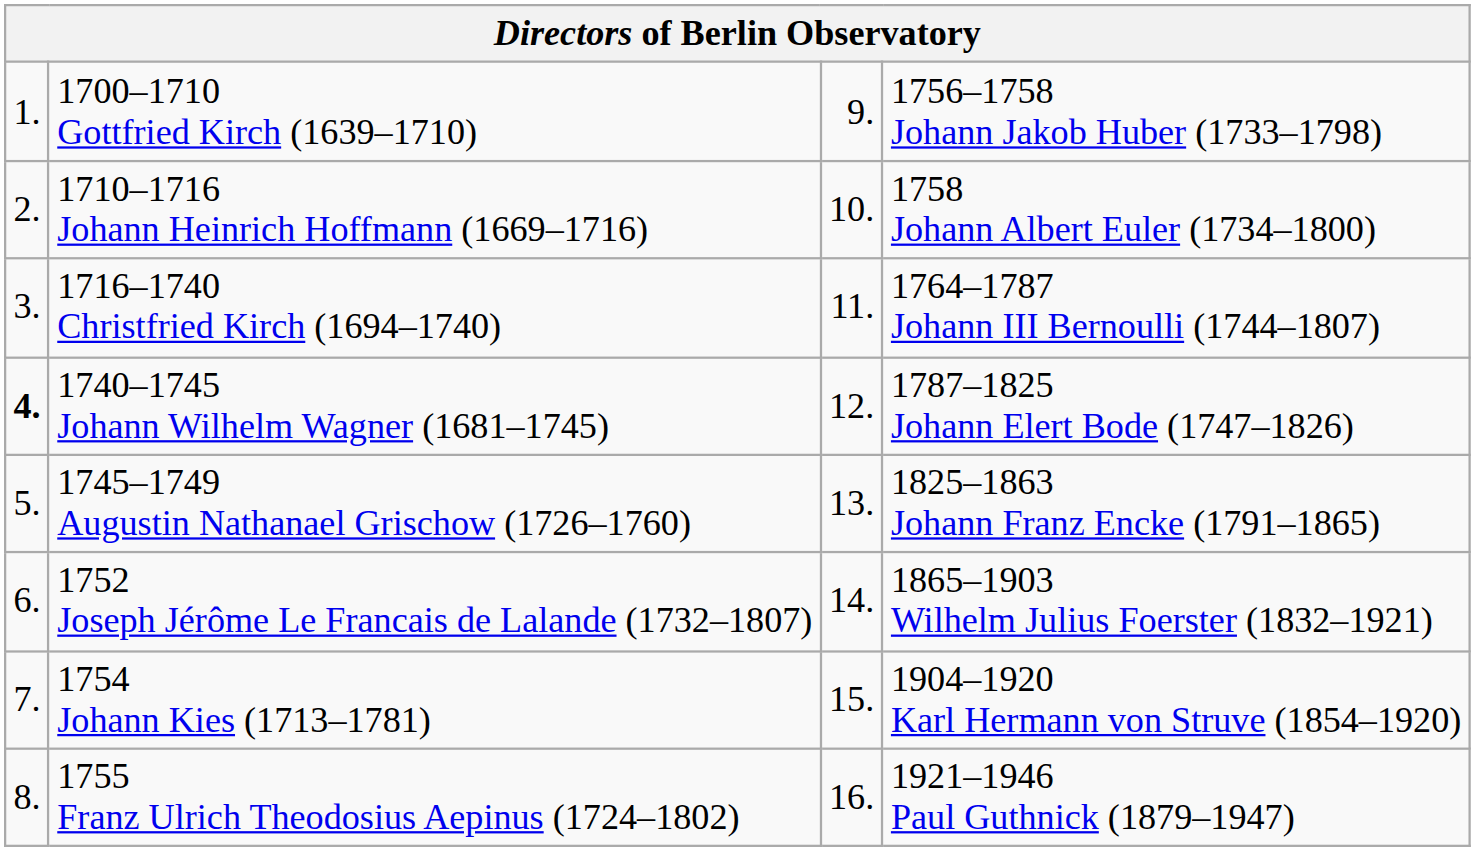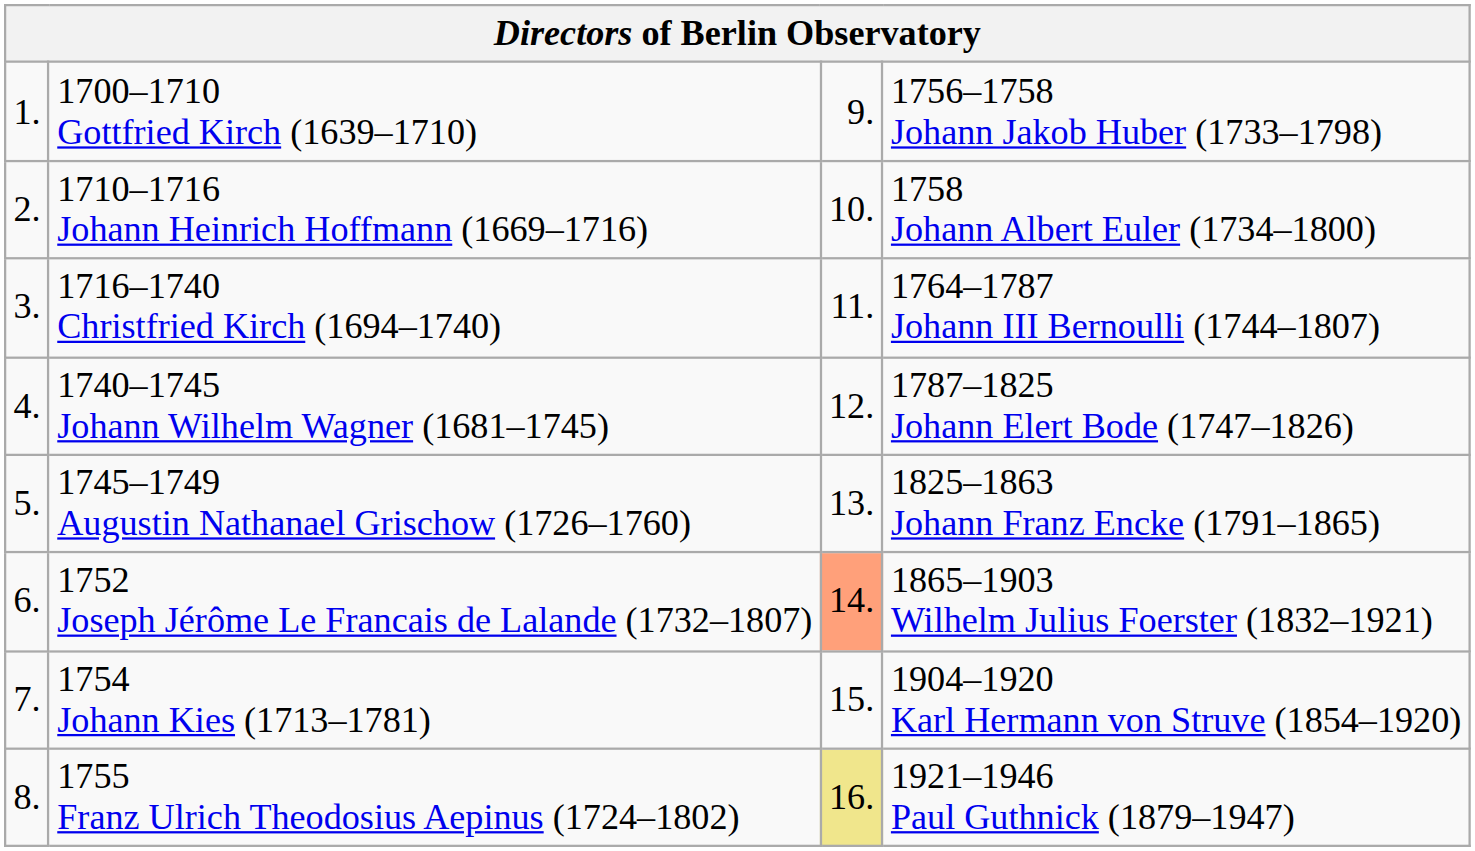(27, 404) bold -> (27, 404) normal
(852, 600) no background -> (852, 600) lightsalmon background
(852, 797) no background -> (852, 797) khaki background
